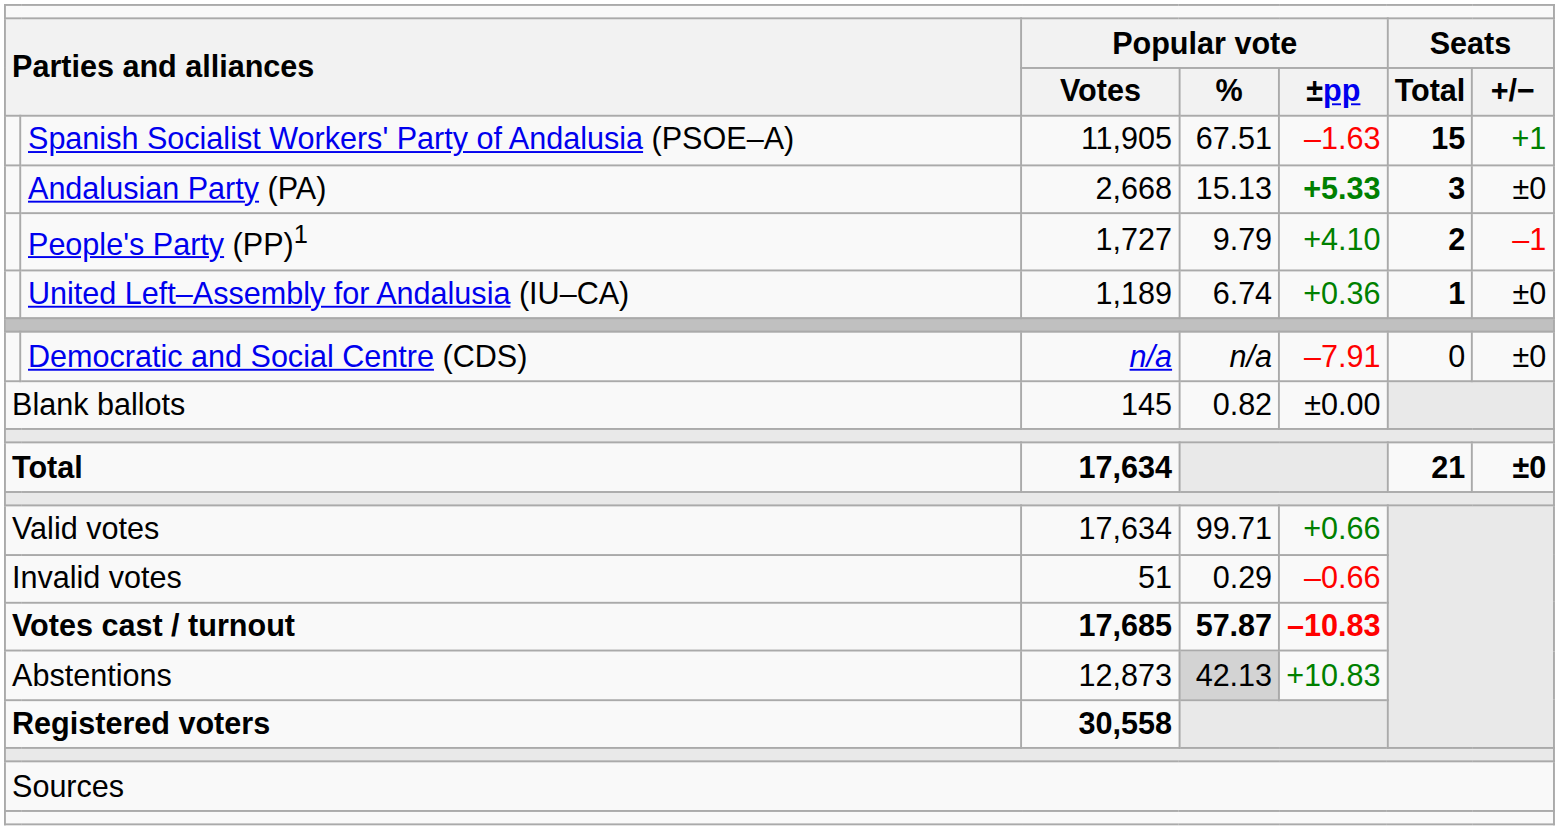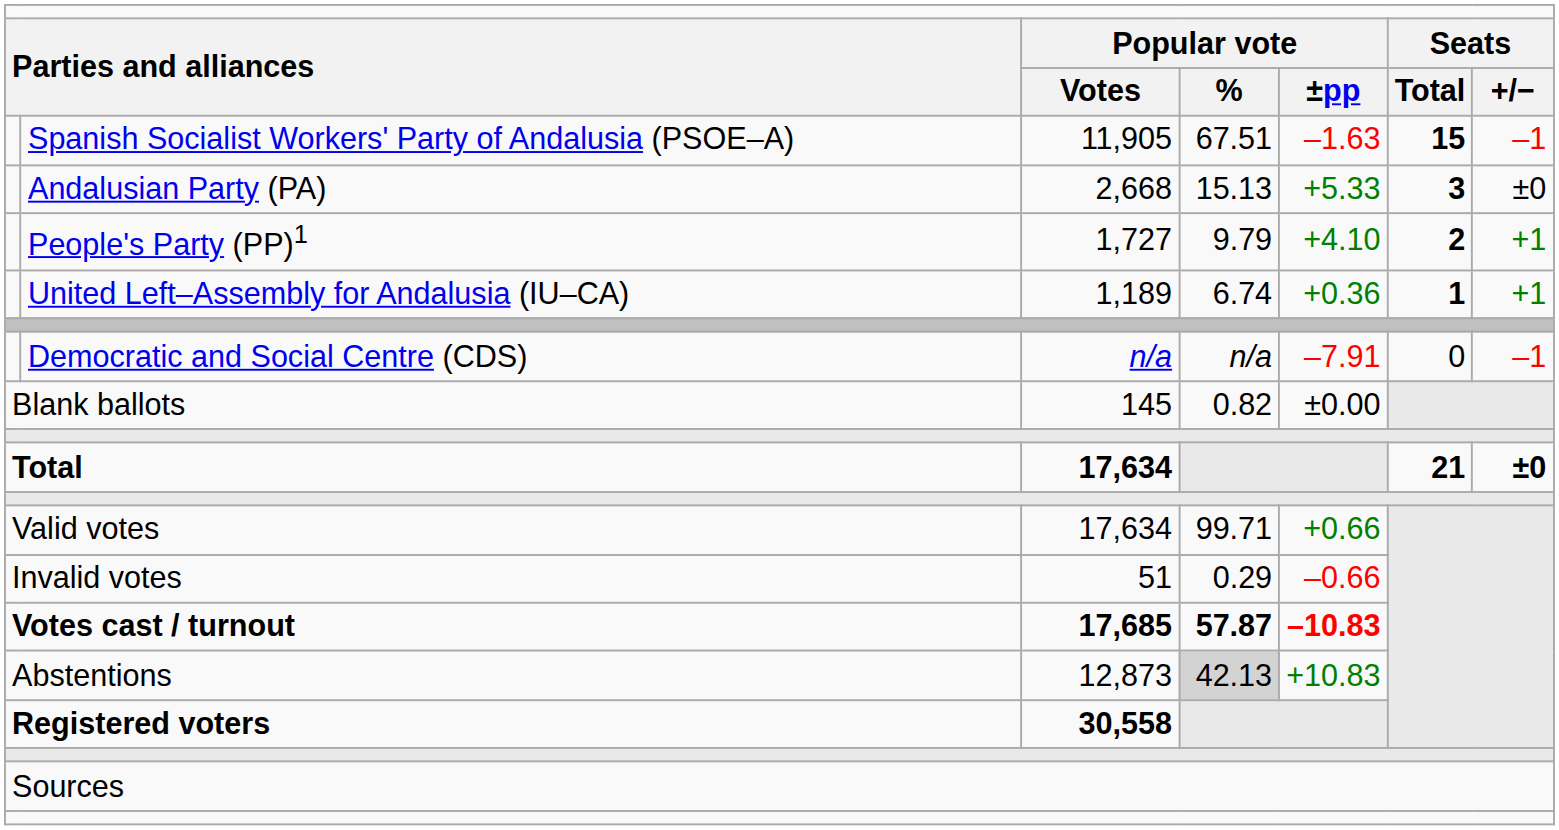(1529, 139) +1 -> (1529, 139) –1
(1342, 188) bold -> (1342, 188) normal
(1529, 240) –1 -> (1529, 240) +1
(1529, 293) ±0 -> (1529, 293) +1
(1529, 355) ±0 -> (1529, 355) –1
